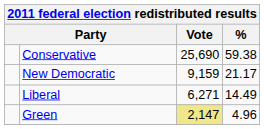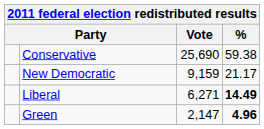(241, 94) normal -> (241, 94) bold
(203, 114) khaki background -> (203, 114) no background
(244, 114) normal -> (244, 114) bold
